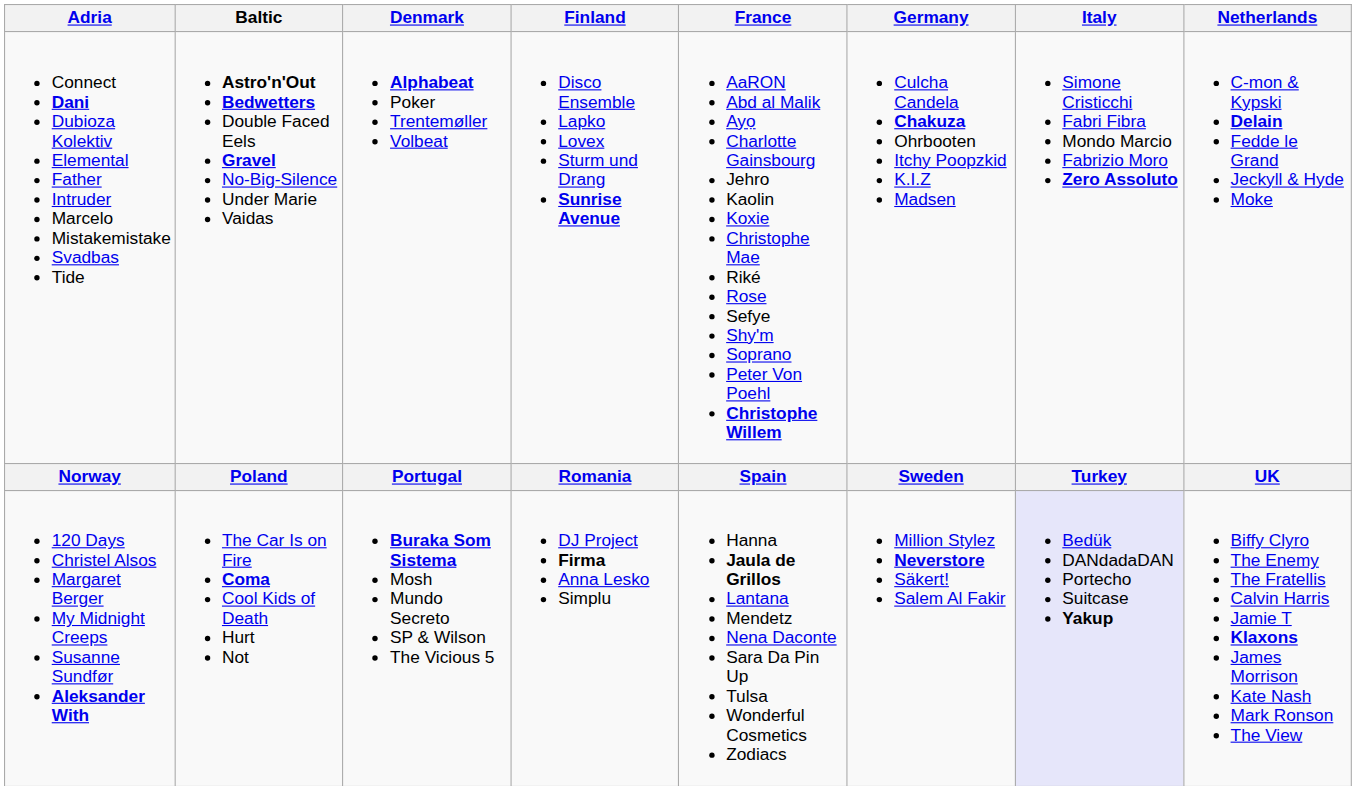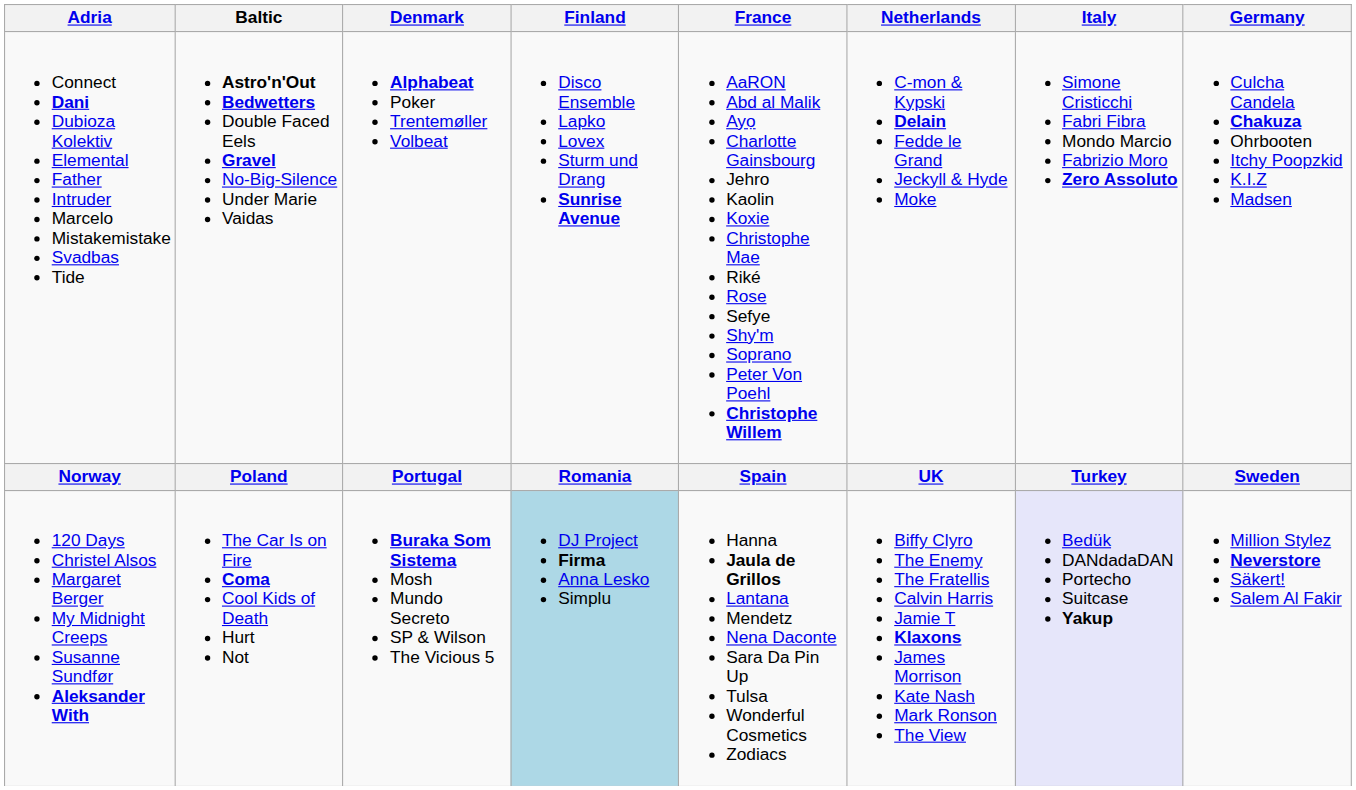columns swapped: (931, 18) <-> (1267, 18)
(595, 570) no background -> (595, 570) lightblue background
